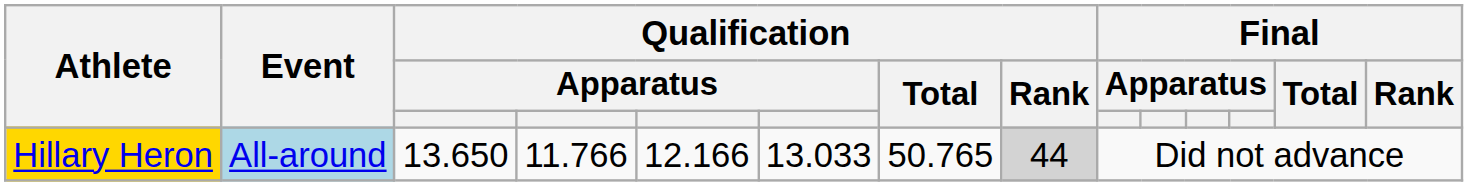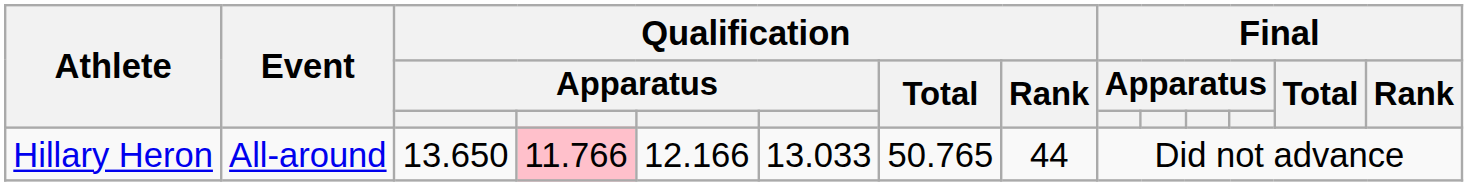(113, 155) gold background -> (113, 155) no background
(308, 155) lightblue background -> (308, 155) no background
(576, 155) no background -> (576, 155) pink background
(1049, 155) lightgrey background -> (1049, 155) no background
